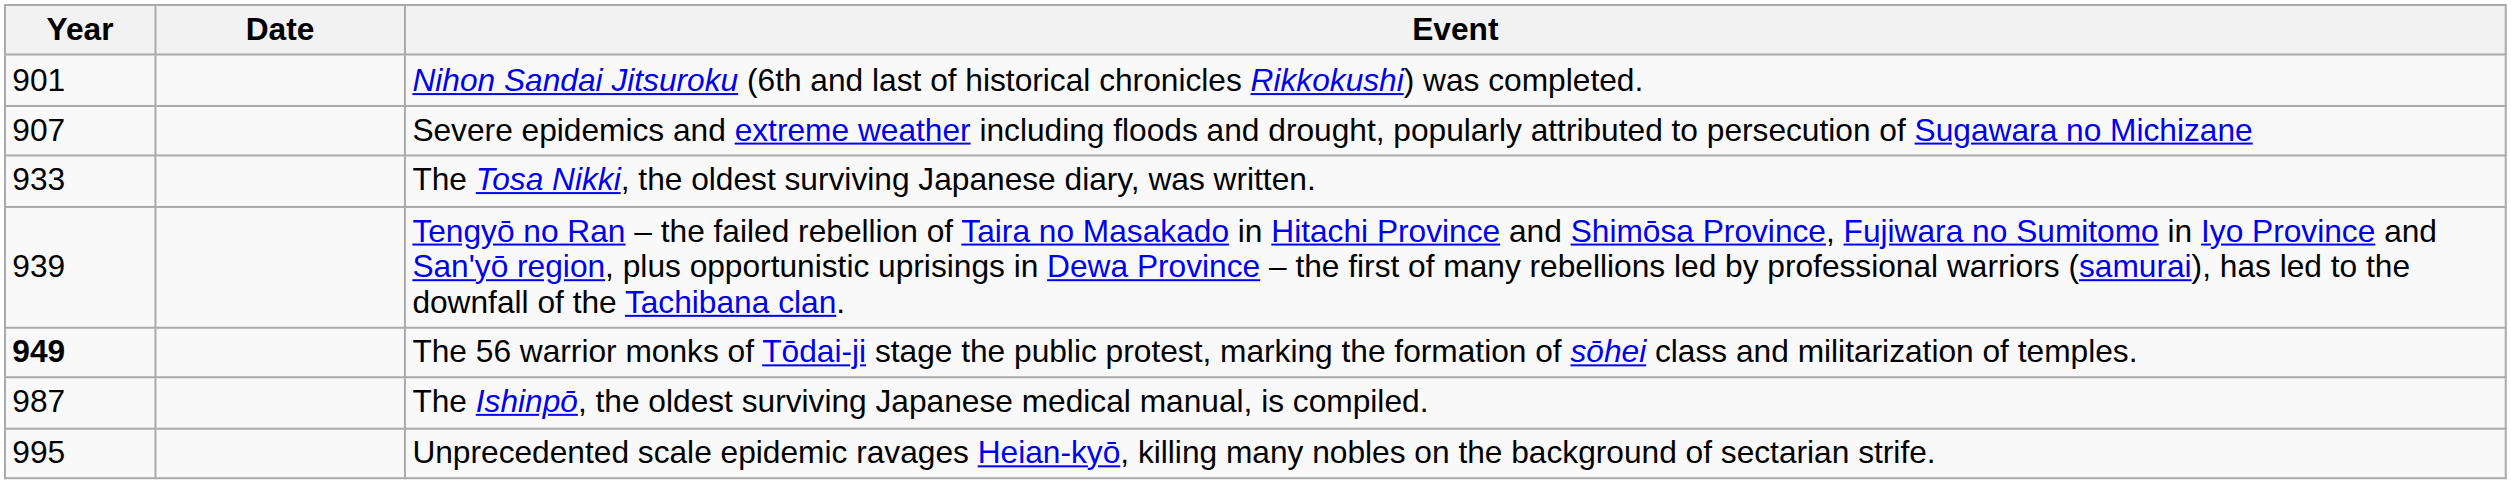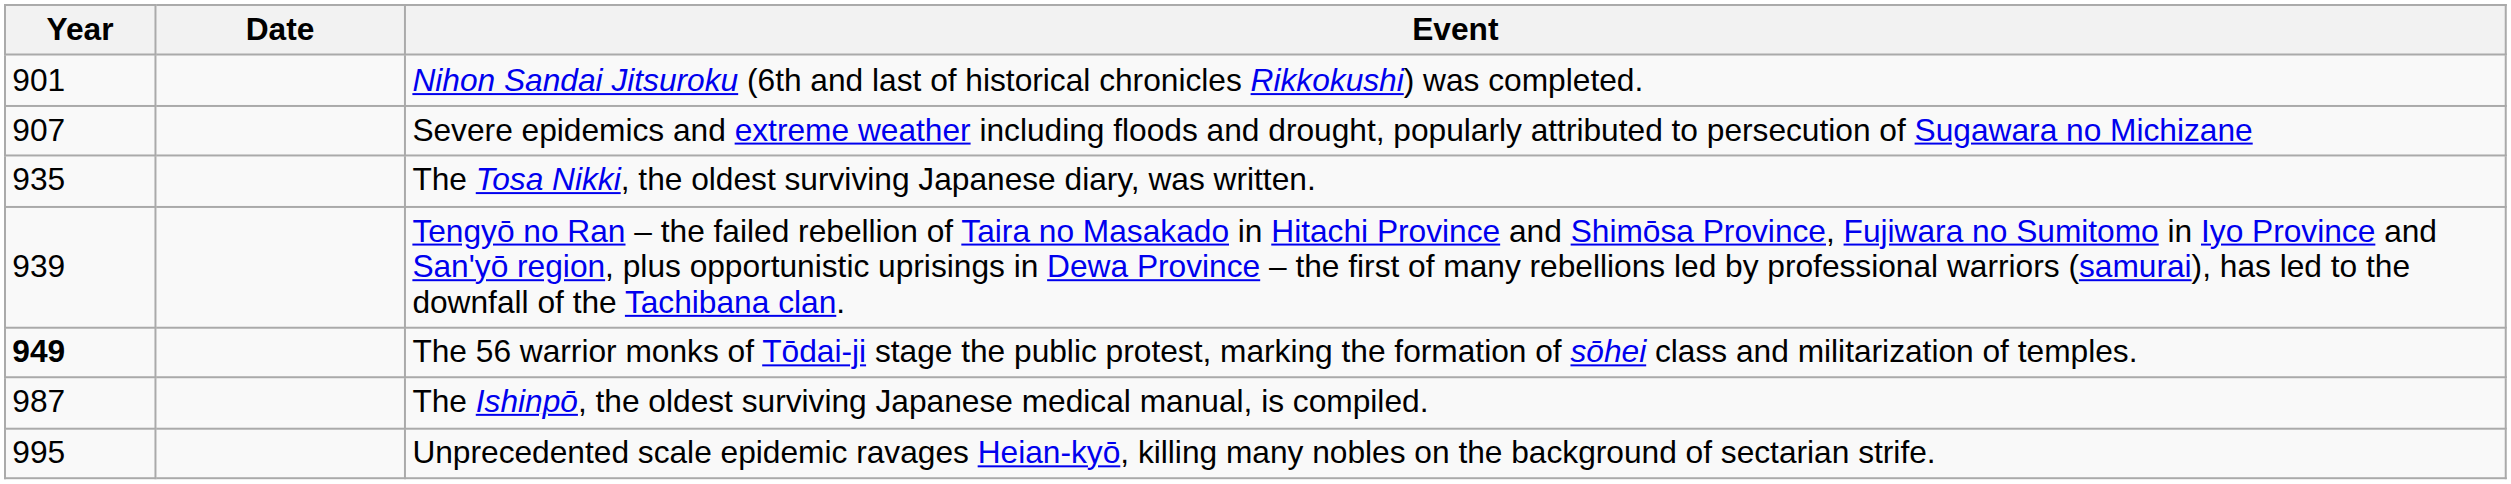(39, 180) 933 -> (39, 180) 935
